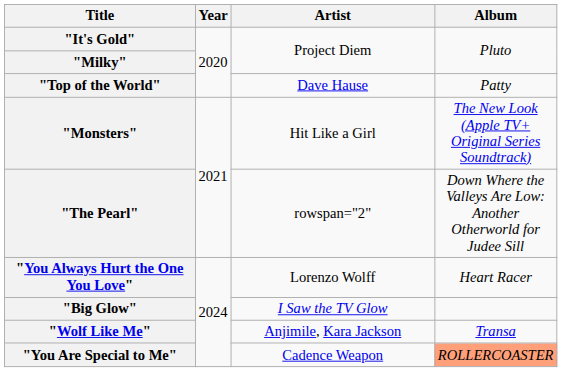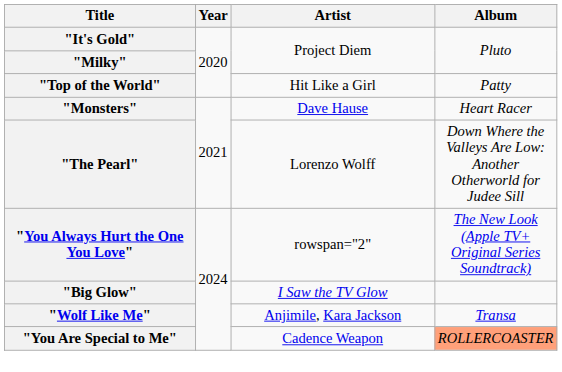(333, 85) Dave Hause -> (333, 85) Hit Like a Girl
(333, 132) Hit Like a Girl -> (333, 108) Dave Hause
(496, 132) The New Look (Apple TV+ Original Series Soundtrack) -> (496, 108) Heart Racer
(333, 213) rowspan="2" -> (333, 164) Lorenzo Wolff
(333, 277) Lorenzo Wolff -> (333, 244) rowspan="2"
(496, 277) Heart Racer -> (496, 244) The New Look (Apple TV+ Original Series Soundtrack)
